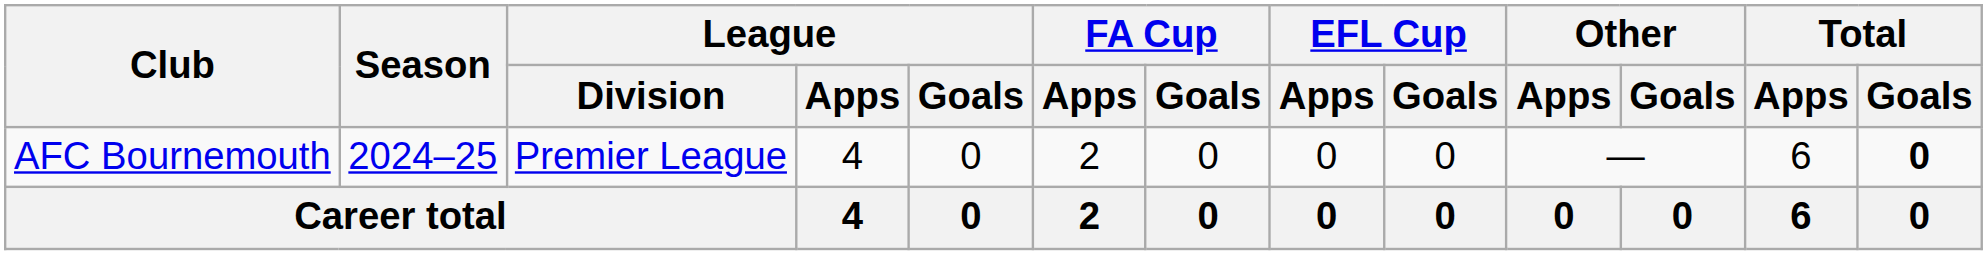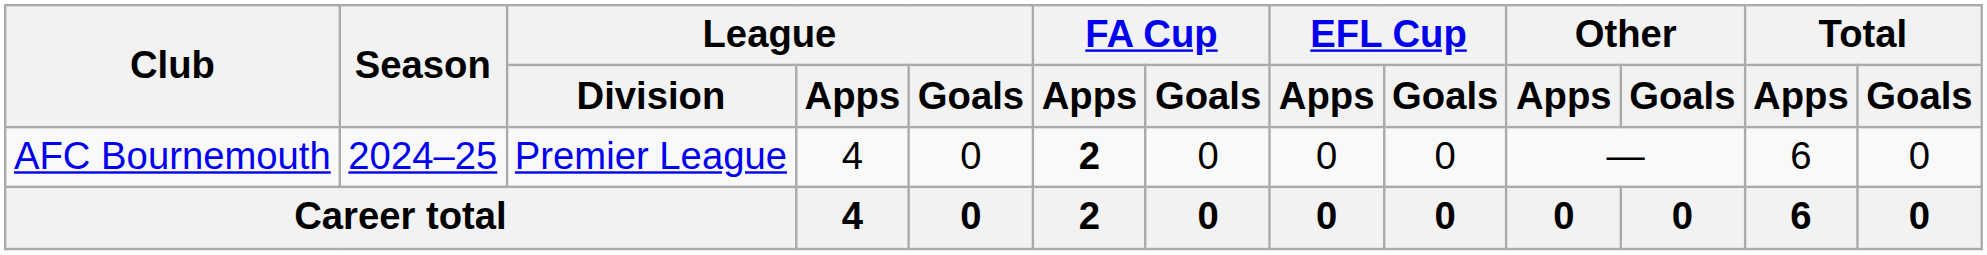(1090, 156) normal -> (1090, 156) bold
(1919, 156) bold -> (1919, 156) normal
